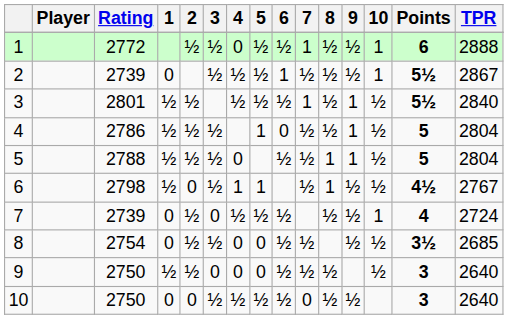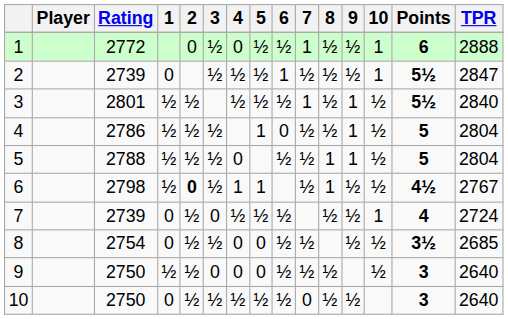(192, 46) ½ -> (192, 46) 0
(479, 74) 2867 -> (479, 74) 2847
(192, 187) normal -> (192, 187) bold
(192, 300) 0 -> (192, 300) ½
